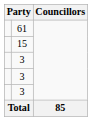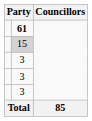(22, 28) normal -> (22, 28) bold
(22, 44) no background -> (22, 44) lightgrey background
